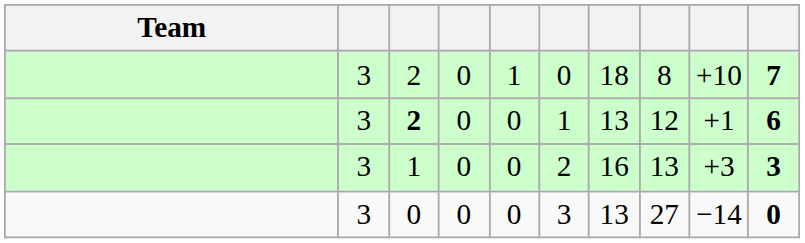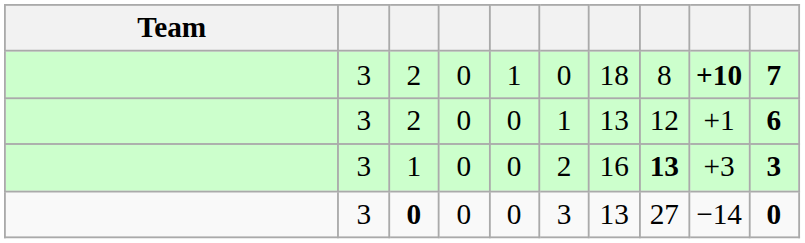(719, 74) normal -> (719, 74) bold
(414, 120) bold -> (414, 120) normal
(664, 167) normal -> (664, 167) bold
(414, 213) normal -> (414, 213) bold
